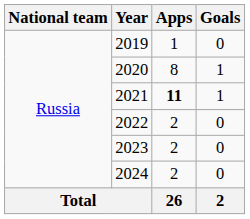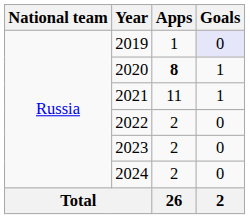(220, 43) no background -> (220, 43) lavender background
(174, 69) normal -> (174, 69) bold
(174, 95) bold -> (174, 95) normal
